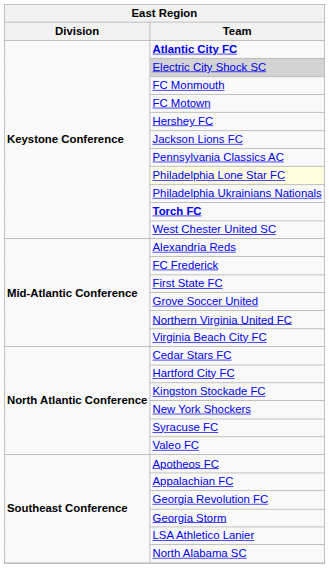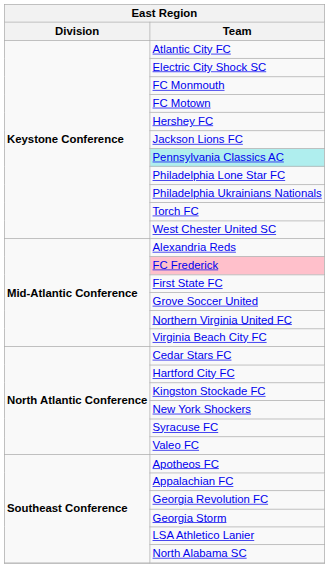(195, 49) bold -> (192, 49) normal
(209, 67) lightgrey background -> (209, 67) no background
(218, 157) no background -> (218, 157) paleturquoise background
(219, 175) lightyellow background -> (219, 175) no background
(177, 211) bold -> (176, 211) normal
(185, 265) no background -> (185, 265) pink background
